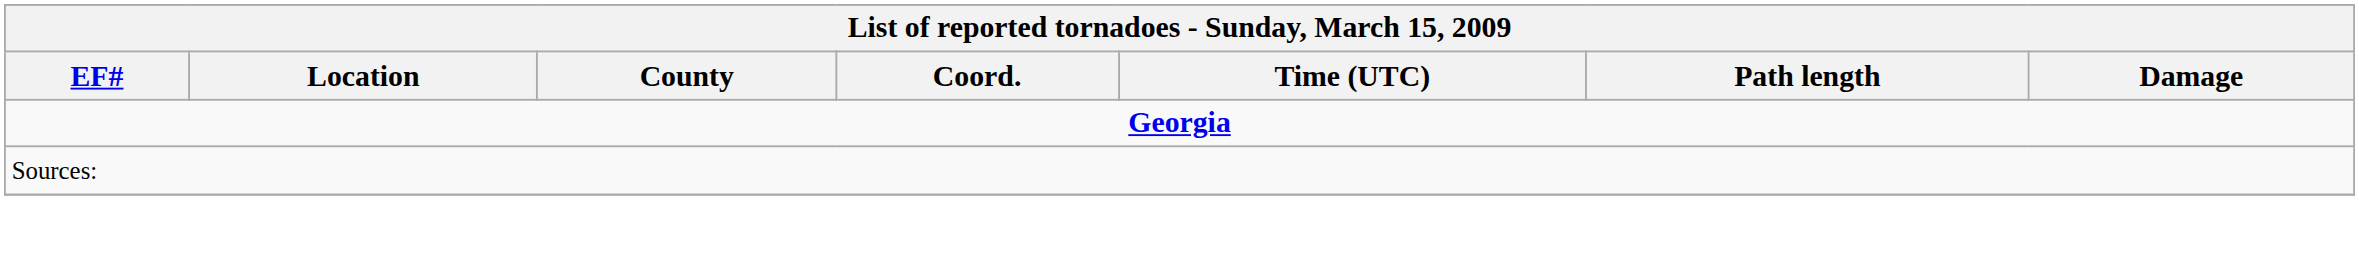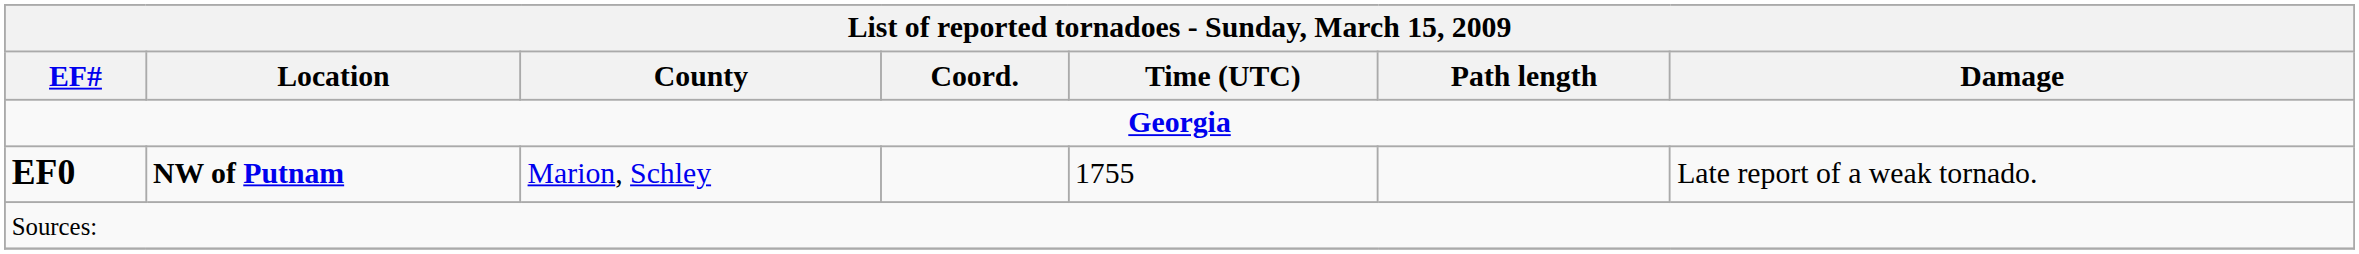+ row: (44, 173)
